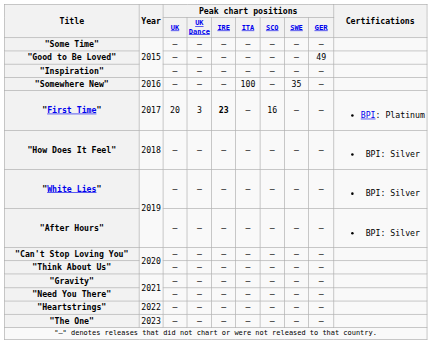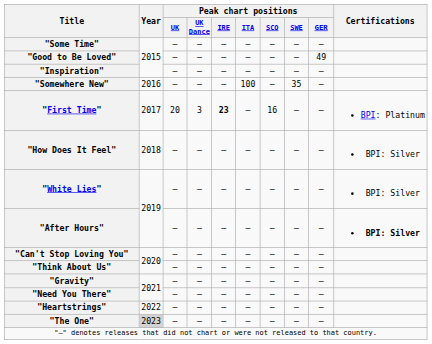(380, 233) normal -> (380, 233) bold
(151, 321) no background -> (151, 321) lightgrey background
